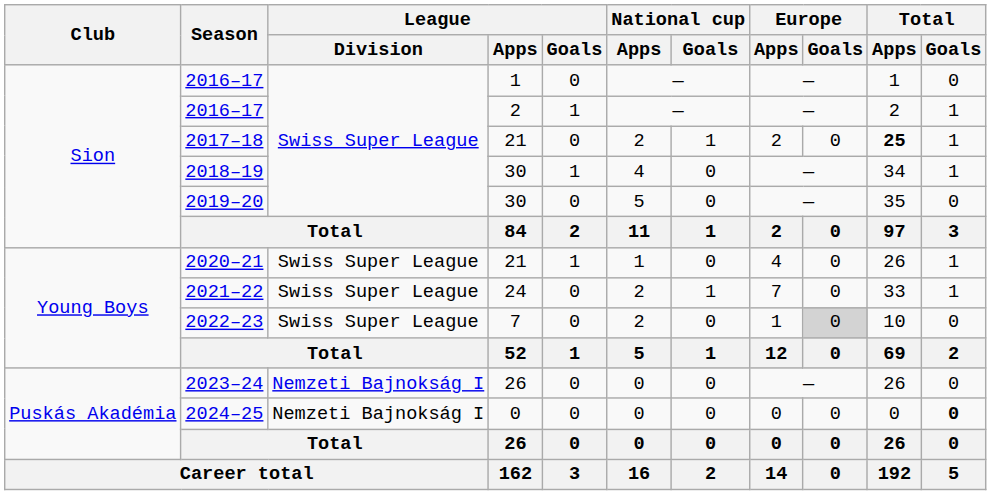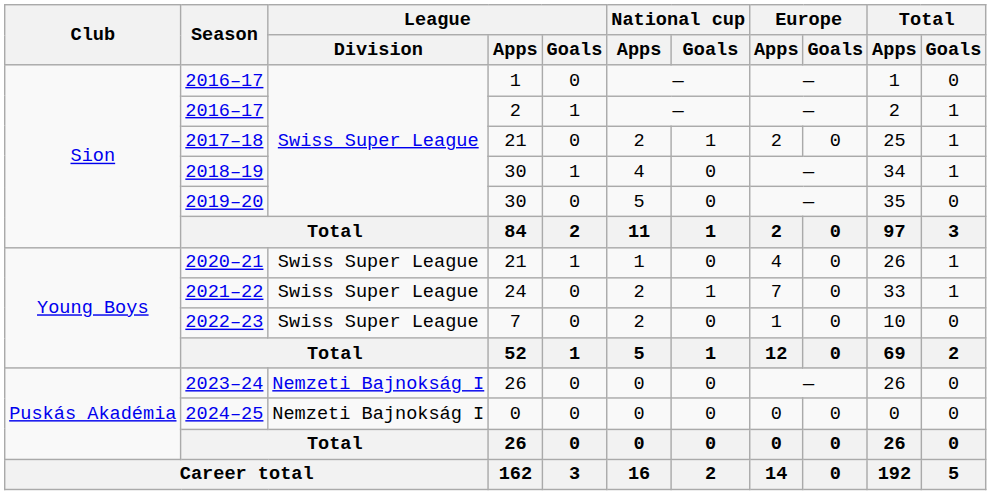(894, 141) bold -> (894, 141) normal
(835, 323) lightgrey background -> (835, 323) no background
(953, 414) bold -> (953, 414) normal
